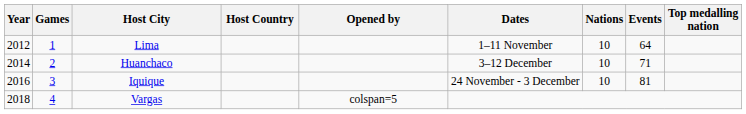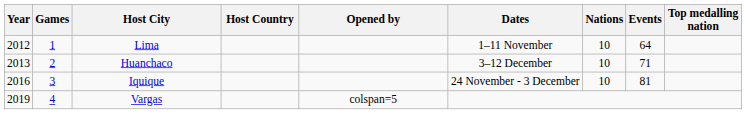(19, 63) 2014 -> (19, 63) 2013
(19, 99) 2018 -> (19, 99) 2019
